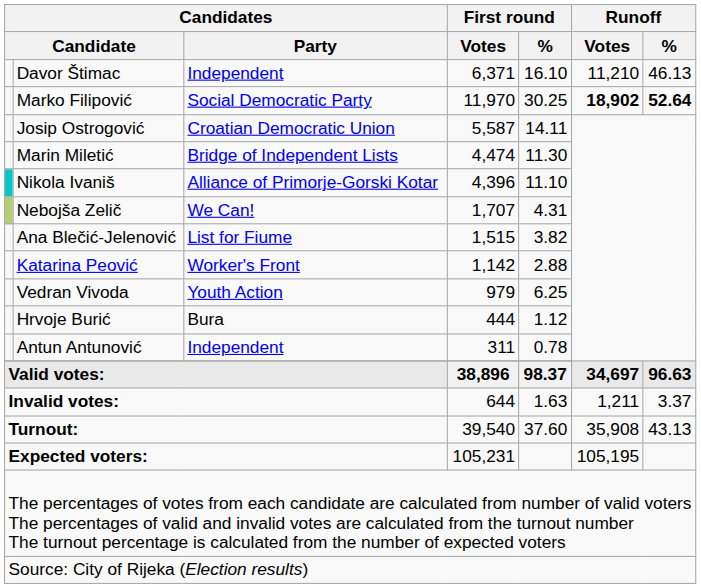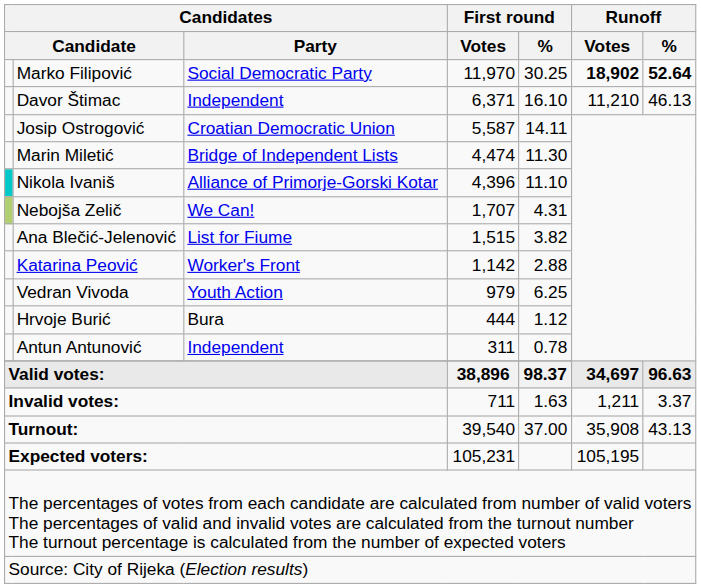rows swapped: (74, 100) <-> (68, 73)
(501, 401) 644 -> (501, 401) 711
(546, 429) 37.60 -> (546, 429) 37.00
